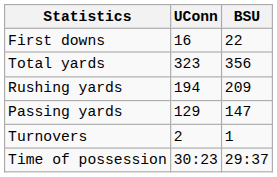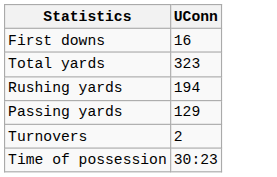- column: (247, 17)
